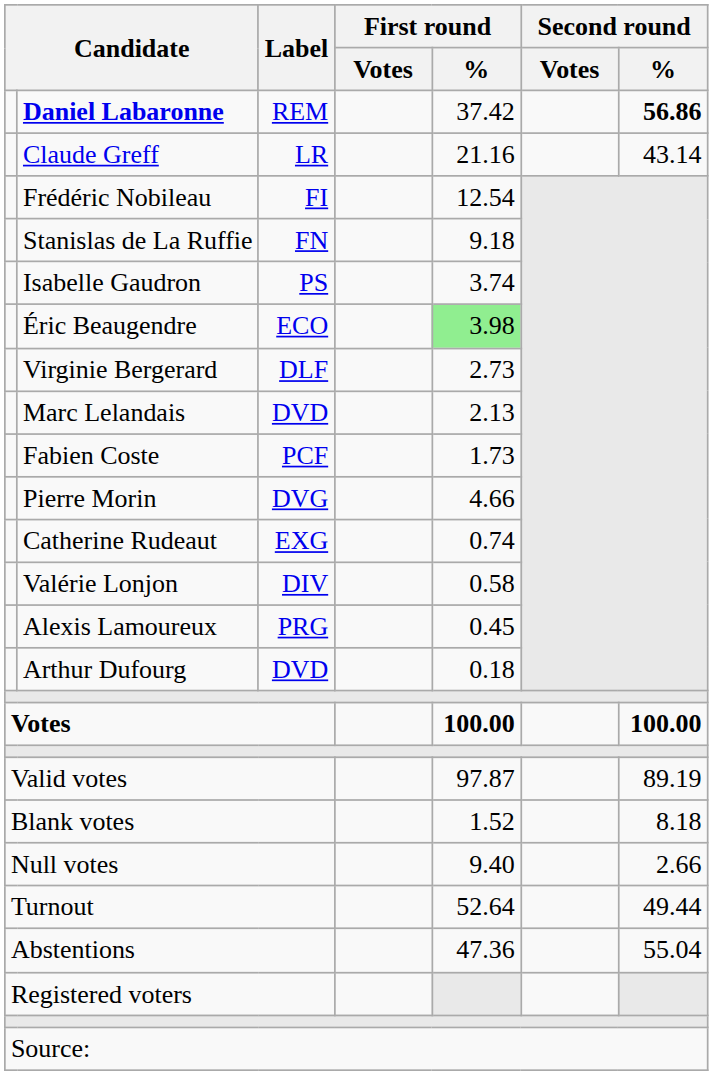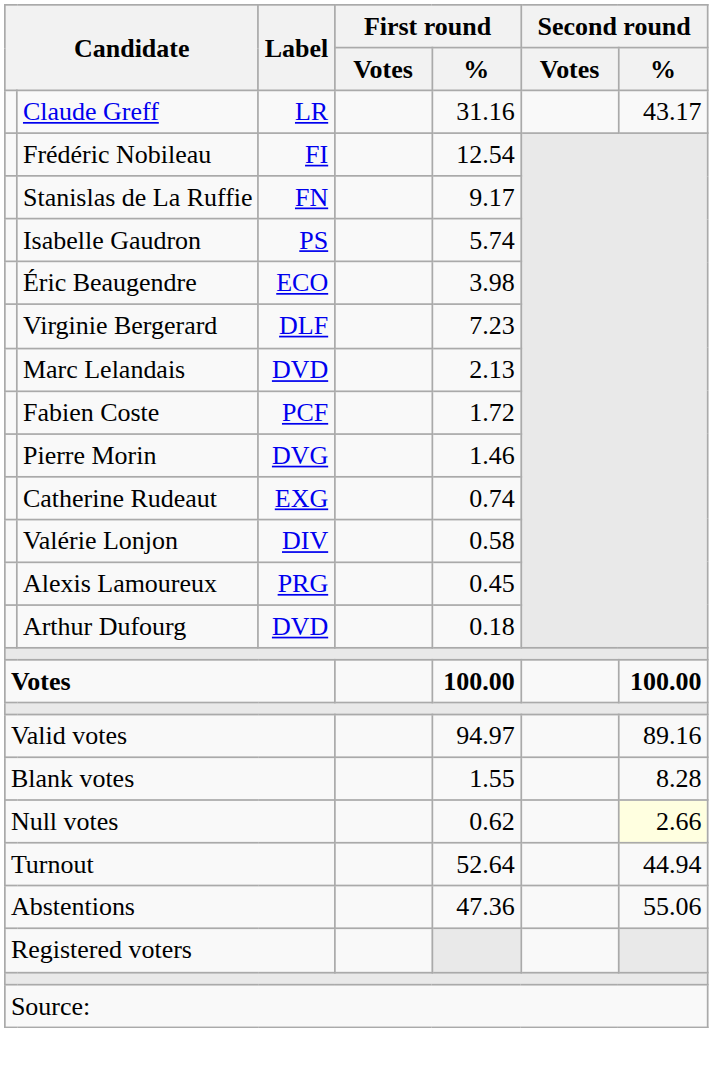- row: (123, 111)
(486, 154) 21.16 -> (486, 111) 31.16
(672, 154) 43.14 -> (672, 111) 43.17
(492, 240) 9.18 -> (492, 197) 9.17
(492, 283) 3.74 -> (492, 240) 5.74
(492, 326) lightgreen background -> (492, 283) no background
(492, 368) 2.73 -> (492, 326) 7.23
(492, 454) 1.73 -> (492, 411) 1.72
(492, 497) 4.66 -> (492, 454) 1.46
(486, 778) 97.87 -> (486, 735) 94.97
(672, 778) 89.19 -> (672, 735) 89.16
(492, 821) 1.52 -> (492, 778) 1.55
(679, 821) 8.18 -> (679, 778) 8.28
(492, 864) 9.40 -> (492, 821) 0.62
(679, 864) no background -> (679, 821) lightyellow background
(672, 907) 49.44 -> (672, 864) 44.94
(672, 950) 55.04 -> (672, 907) 55.06
